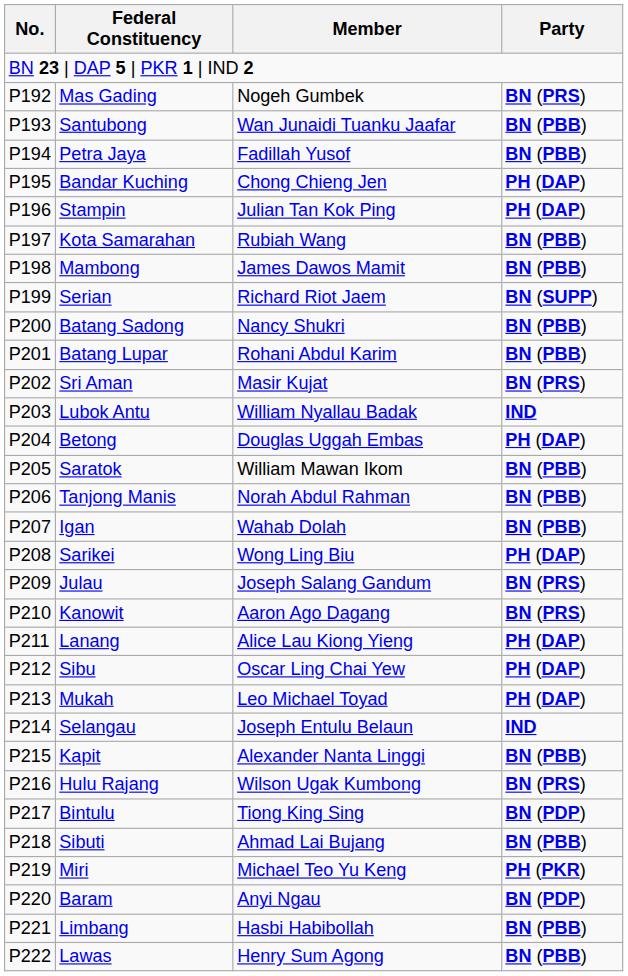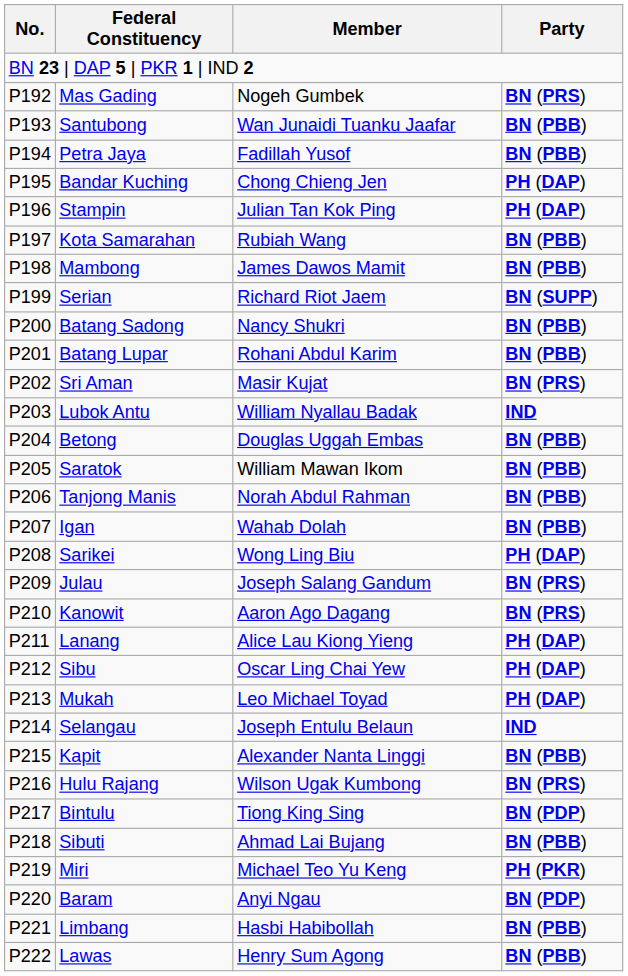(546, 440) PH (DAP) -> (546, 440) BN (PBB)
